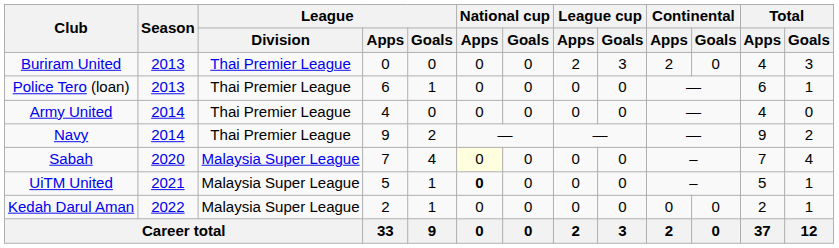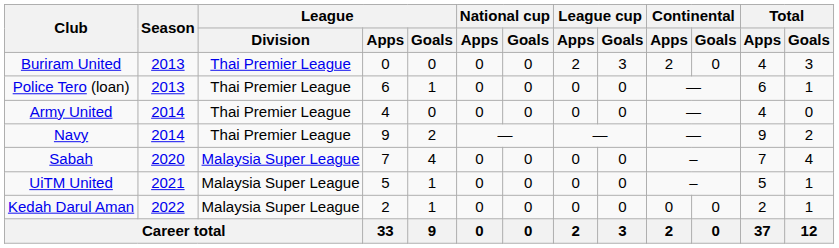(480, 159) lightyellow background -> (480, 159) no background
(480, 183) bold -> (480, 183) normal
